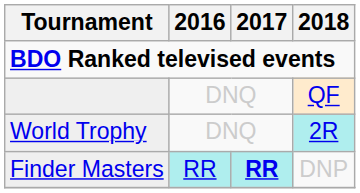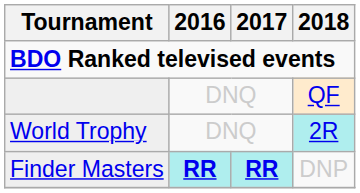(200, 168) normal -> (200, 168) bold
